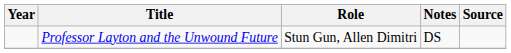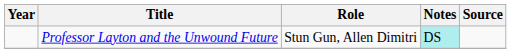(432, 37) no background -> (432, 37) paleturquoise background
